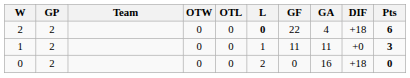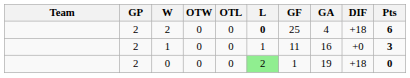columns swapped: (126, 13) <-> (20, 13)
(294, 30) 22 -> (294, 30) 25
(326, 47) 11 -> (326, 47) 16
(263, 64) no background -> (263, 64) lightgreen background
(294, 64) 0 -> (294, 64) 1
(326, 64) 16 -> (326, 64) 19
